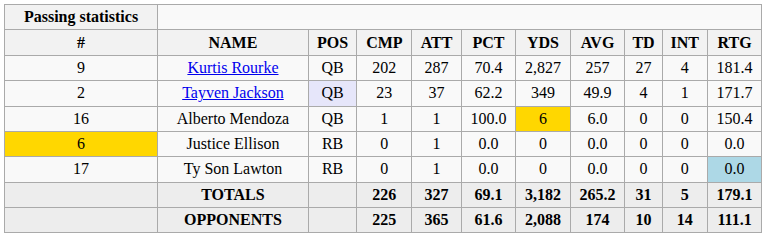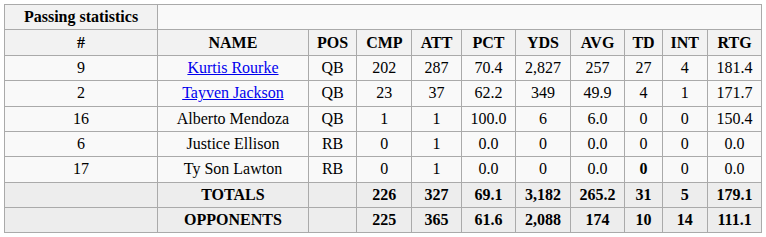(333, 93) lavender background -> (333, 93) no background
(543, 118) gold background -> (543, 118) no background
(81, 144) gold background -> (81, 144) no background
(644, 169) normal -> (644, 169) bold
(735, 169) lightblue background -> (735, 169) no background
